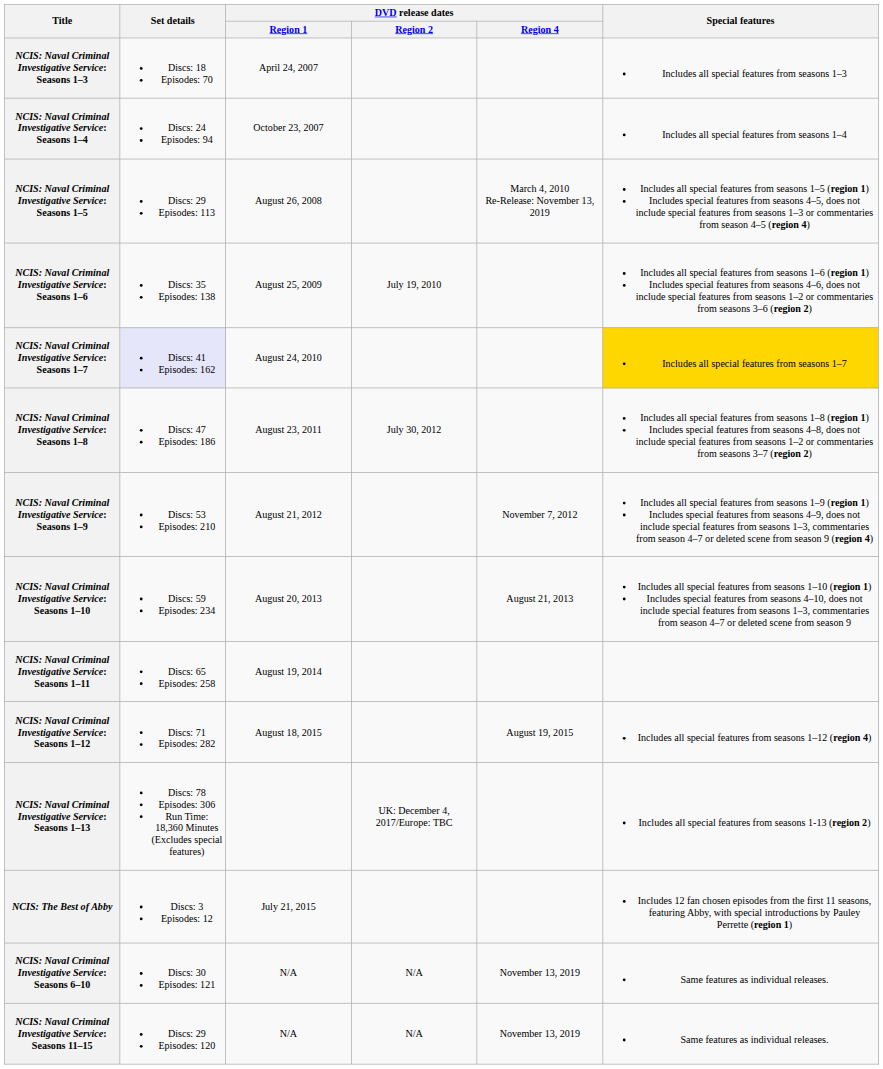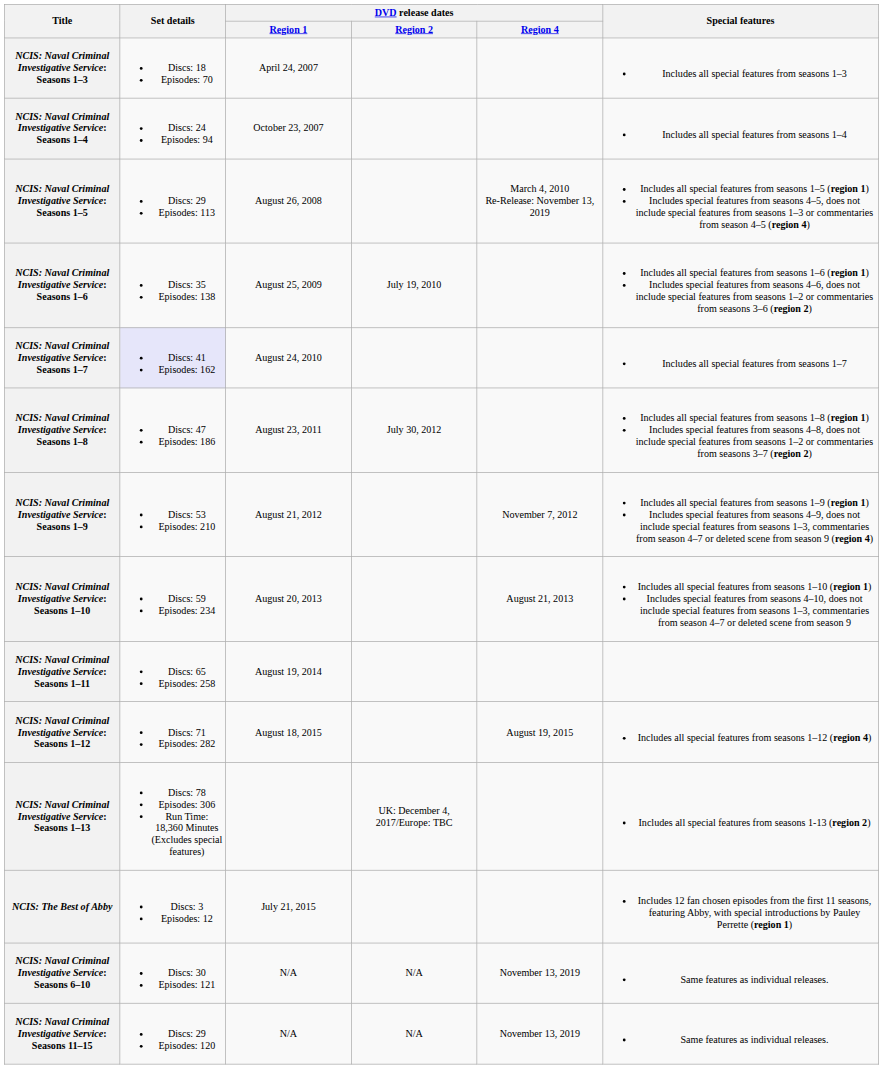(741, 364) gold background -> (741, 364) no background
